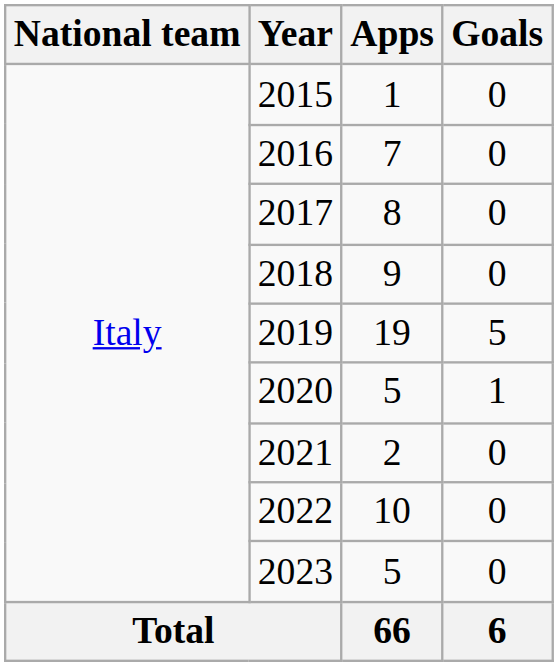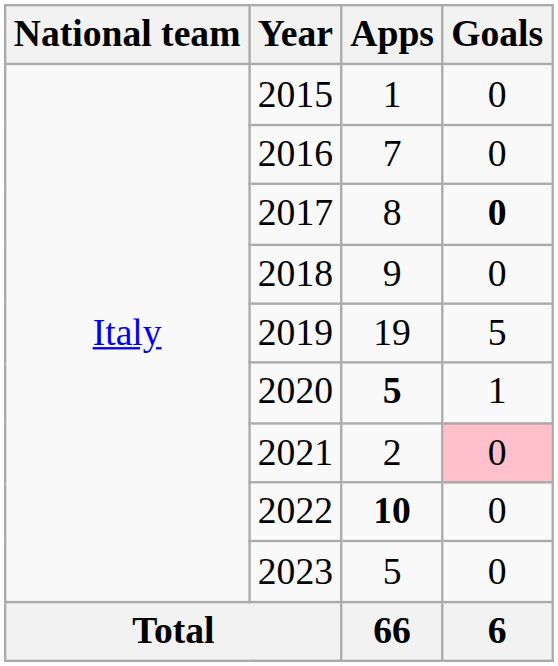(497, 213) normal -> (497, 213) bold
(392, 392) normal -> (392, 392) bold
(497, 451) no background -> (497, 451) pink background
(392, 511) normal -> (392, 511) bold
